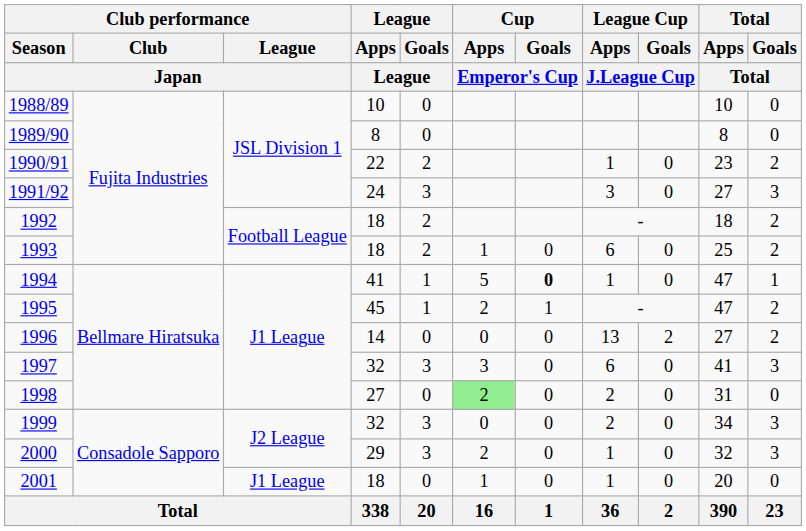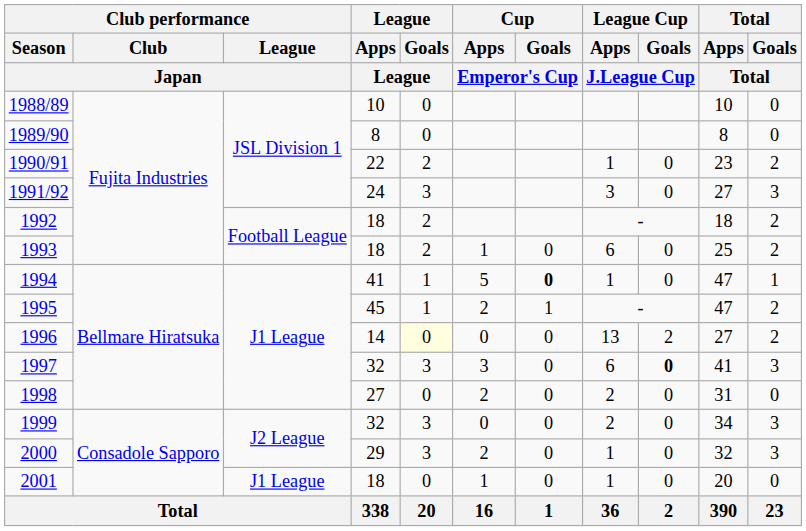(426, 337) no background -> (426, 337) lightyellow background
(669, 366) normal -> (669, 366) bold
(484, 395) lightgreen background -> (484, 395) no background
